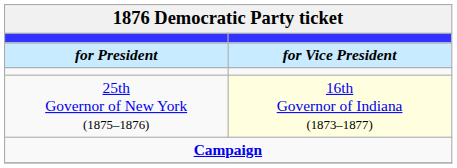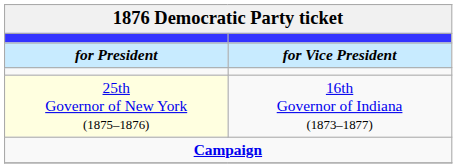(116, 106) no background -> (116, 106) lightyellow background
(340, 106) lightyellow background -> (340, 106) no background
